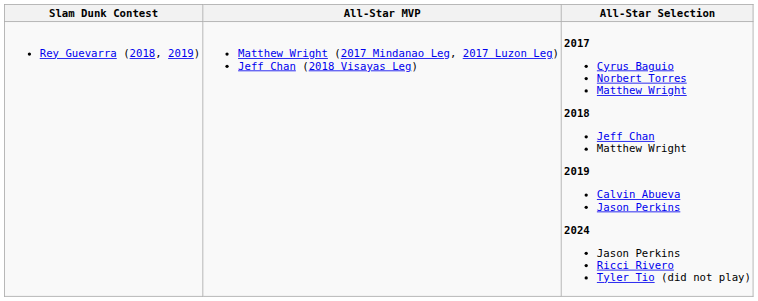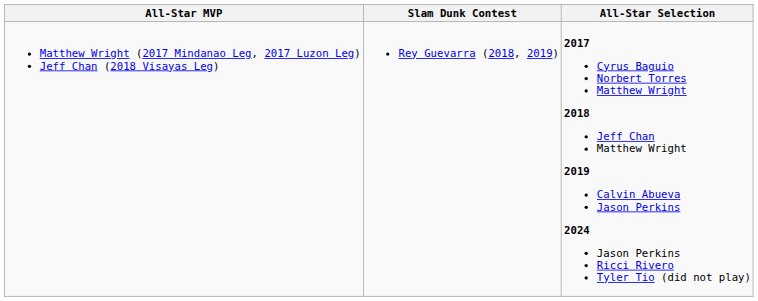columns swapped: (382, 13) <-> (104, 13)
